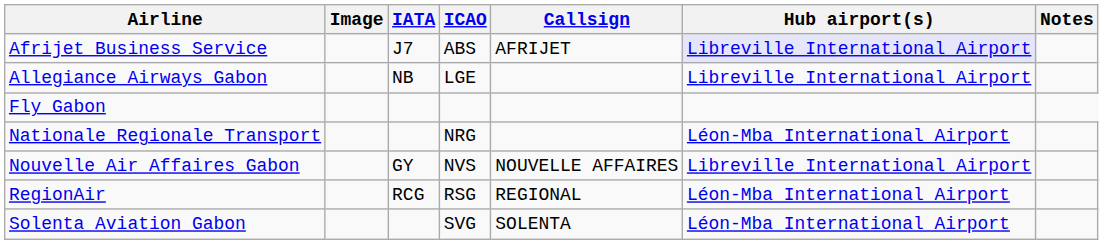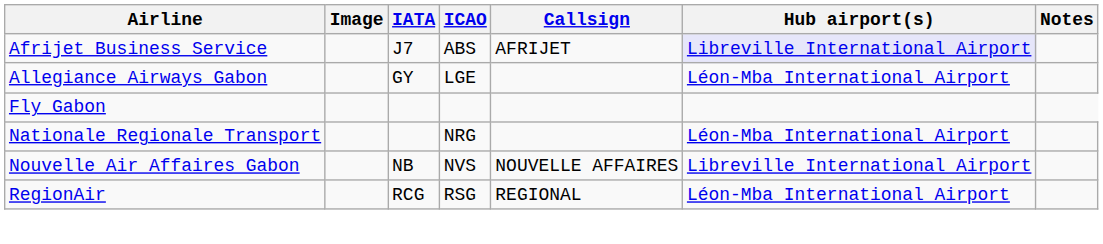(403, 78) NB -> (403, 78) GY
(859, 78) Libreville International Airport -> (848, 78) Léon-Mba International Airport
(403, 166) GY -> (403, 166) NB
- row: (127, 224)
